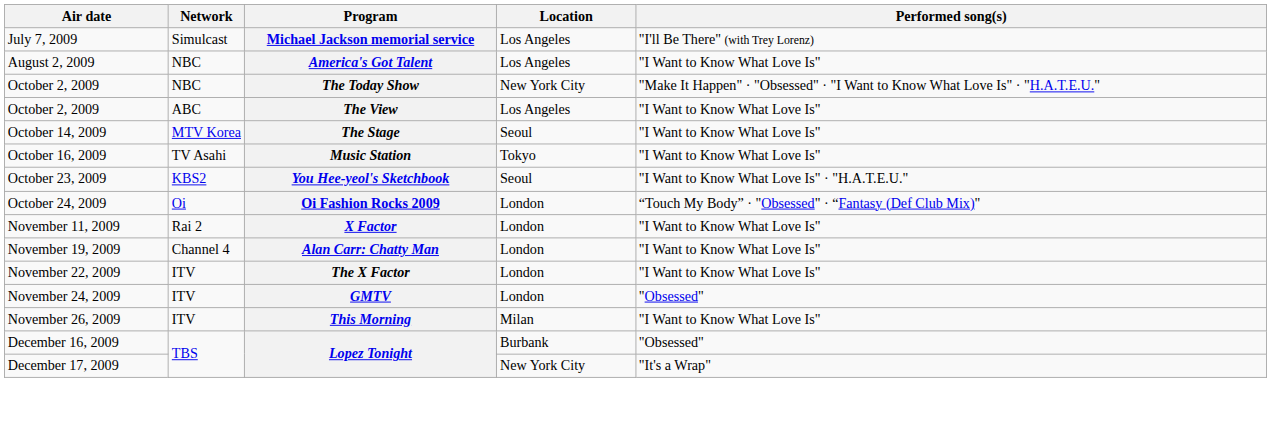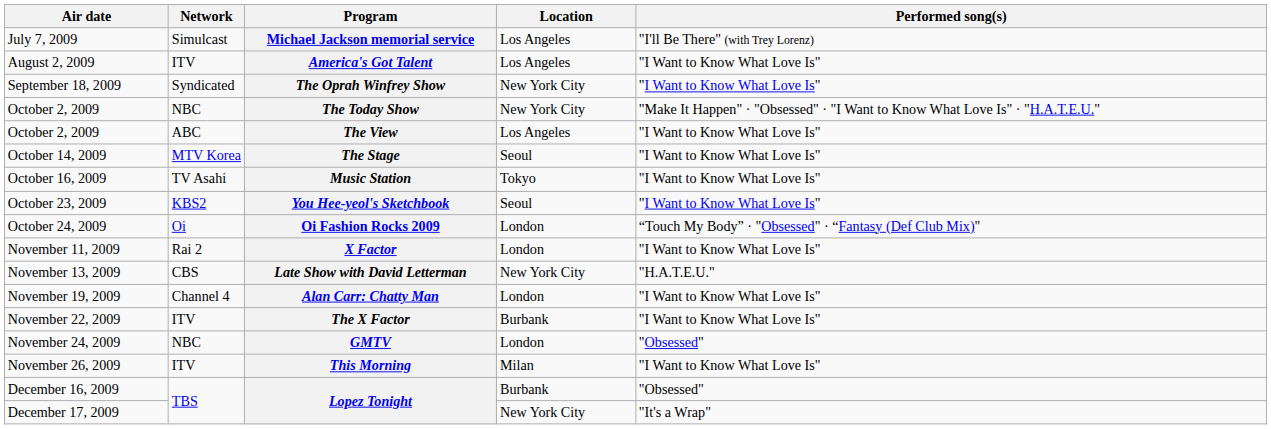(186, 62) NBC -> (184, 62) ITV
+ row: (64, 86)
(774, 179) "I Want to Know What Love Is" · "H.A.T.E.U." -> (730, 202) "I Want to Know What Love Is"
+ row: (64, 272)
(522, 272) London -> (524, 319) Burbank
(184, 296) ITV -> (186, 342) NBC
